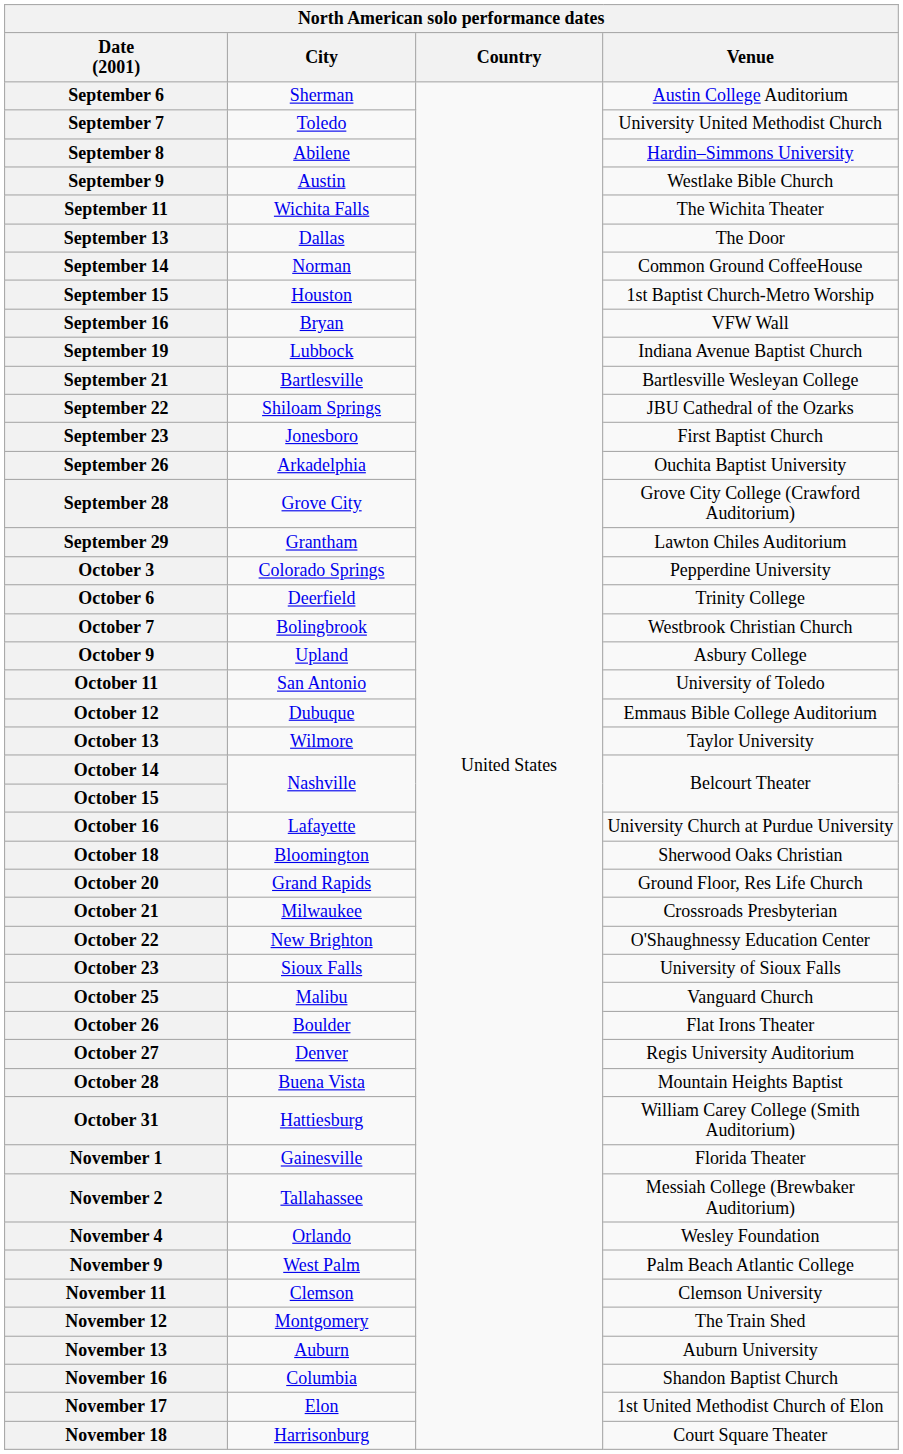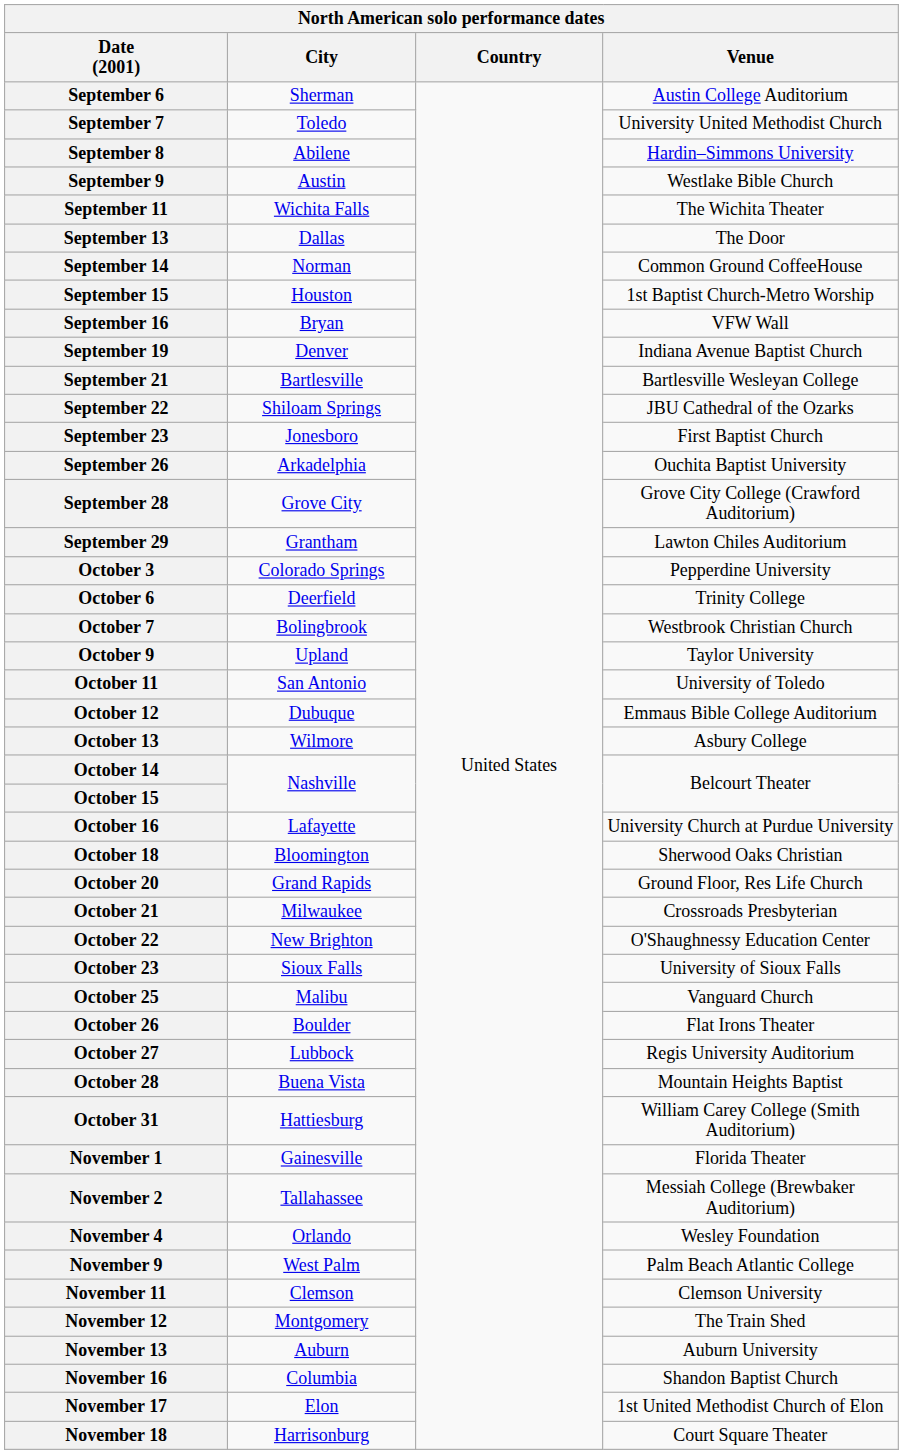(322, 351) Lubbock -> (322, 351) Denver
(750, 655) Asbury College -> (750, 655) Taylor University
(750, 741) Taylor University -> (750, 741) Asbury College
(322, 1053) Denver -> (322, 1053) Lubbock
